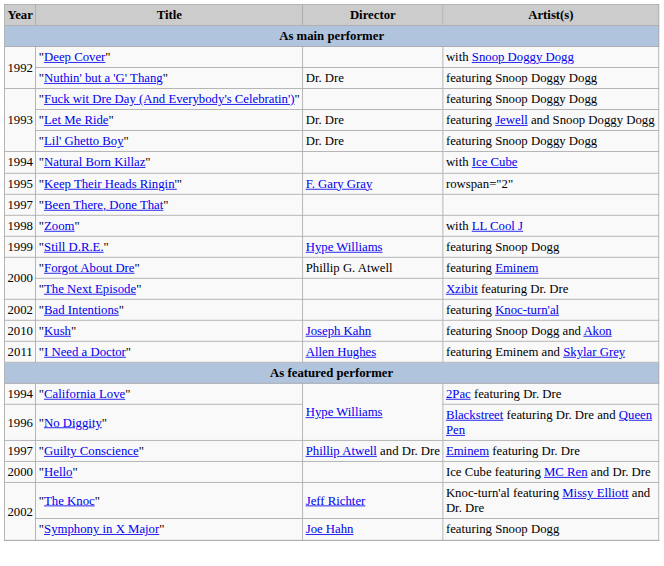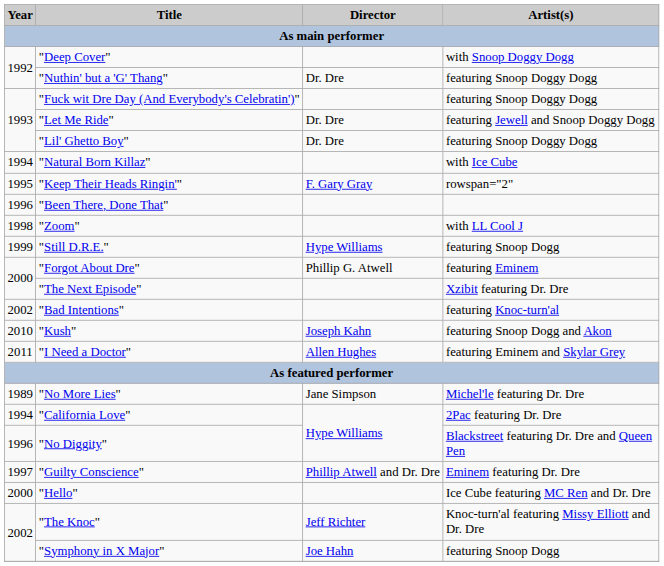(20, 204) 1997 -> (20, 204) 1996
+ row: (80, 394)
